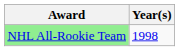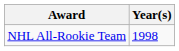(67, 35) lightgreen background -> (67, 35) no background
